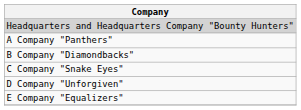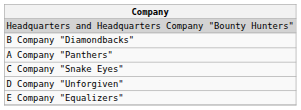(60, 40) A Company "Panthers" -> (70, 40) B Company "Diamondbacks"
(70, 55) B Company "Diamondbacks" -> (60, 55) A Company "Panthers"
